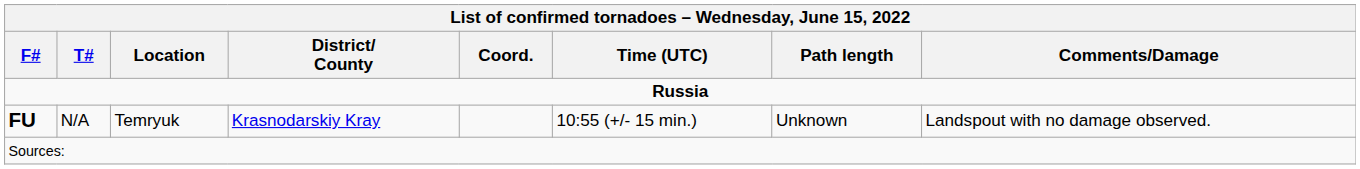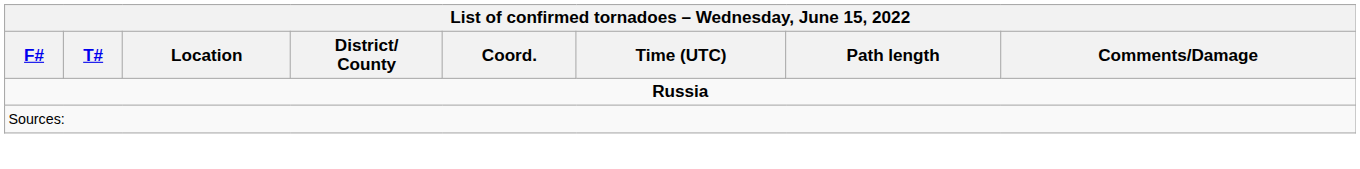- row: (22, 120)
